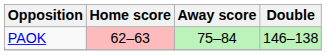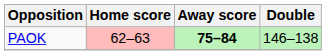(217, 38) normal -> (217, 38) bold
